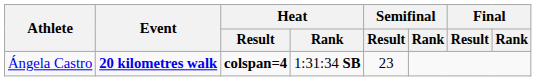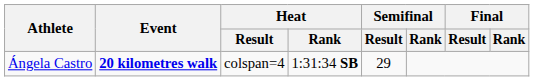(256, 64) bold -> (254, 64) normal
(386, 64) 23 -> (384, 64) 29
